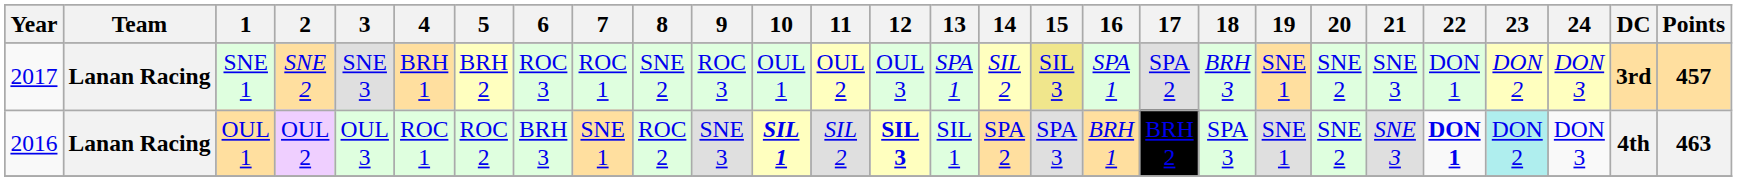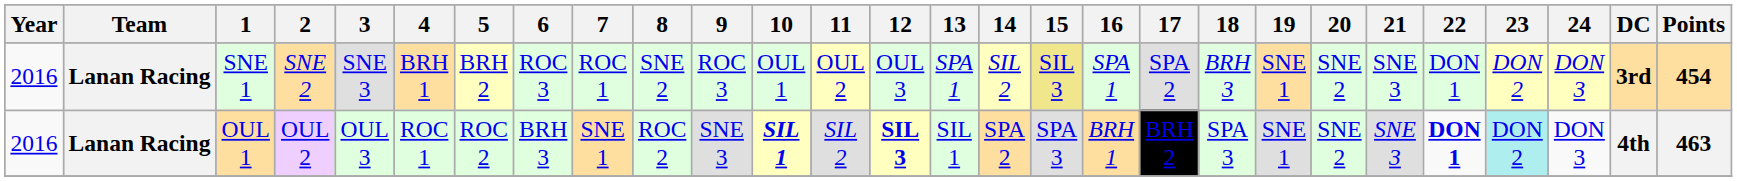(34, 76) 2017 -> (34, 76) 2016
(1694, 76) 457 -> (1694, 76) 454
